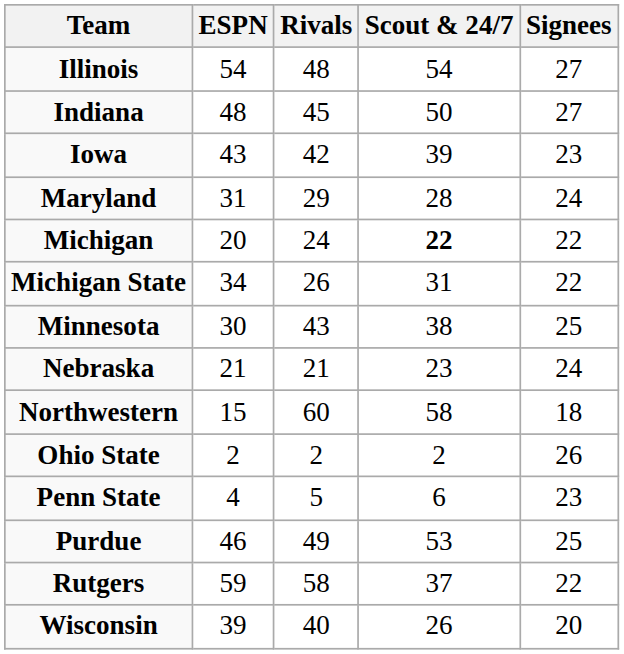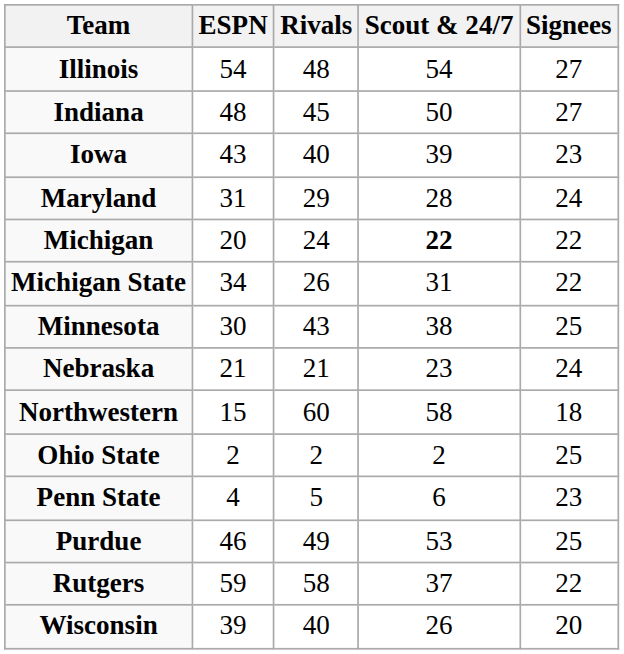(316, 154) 42 -> (316, 154) 40
(569, 454) 26 -> (569, 454) 25
